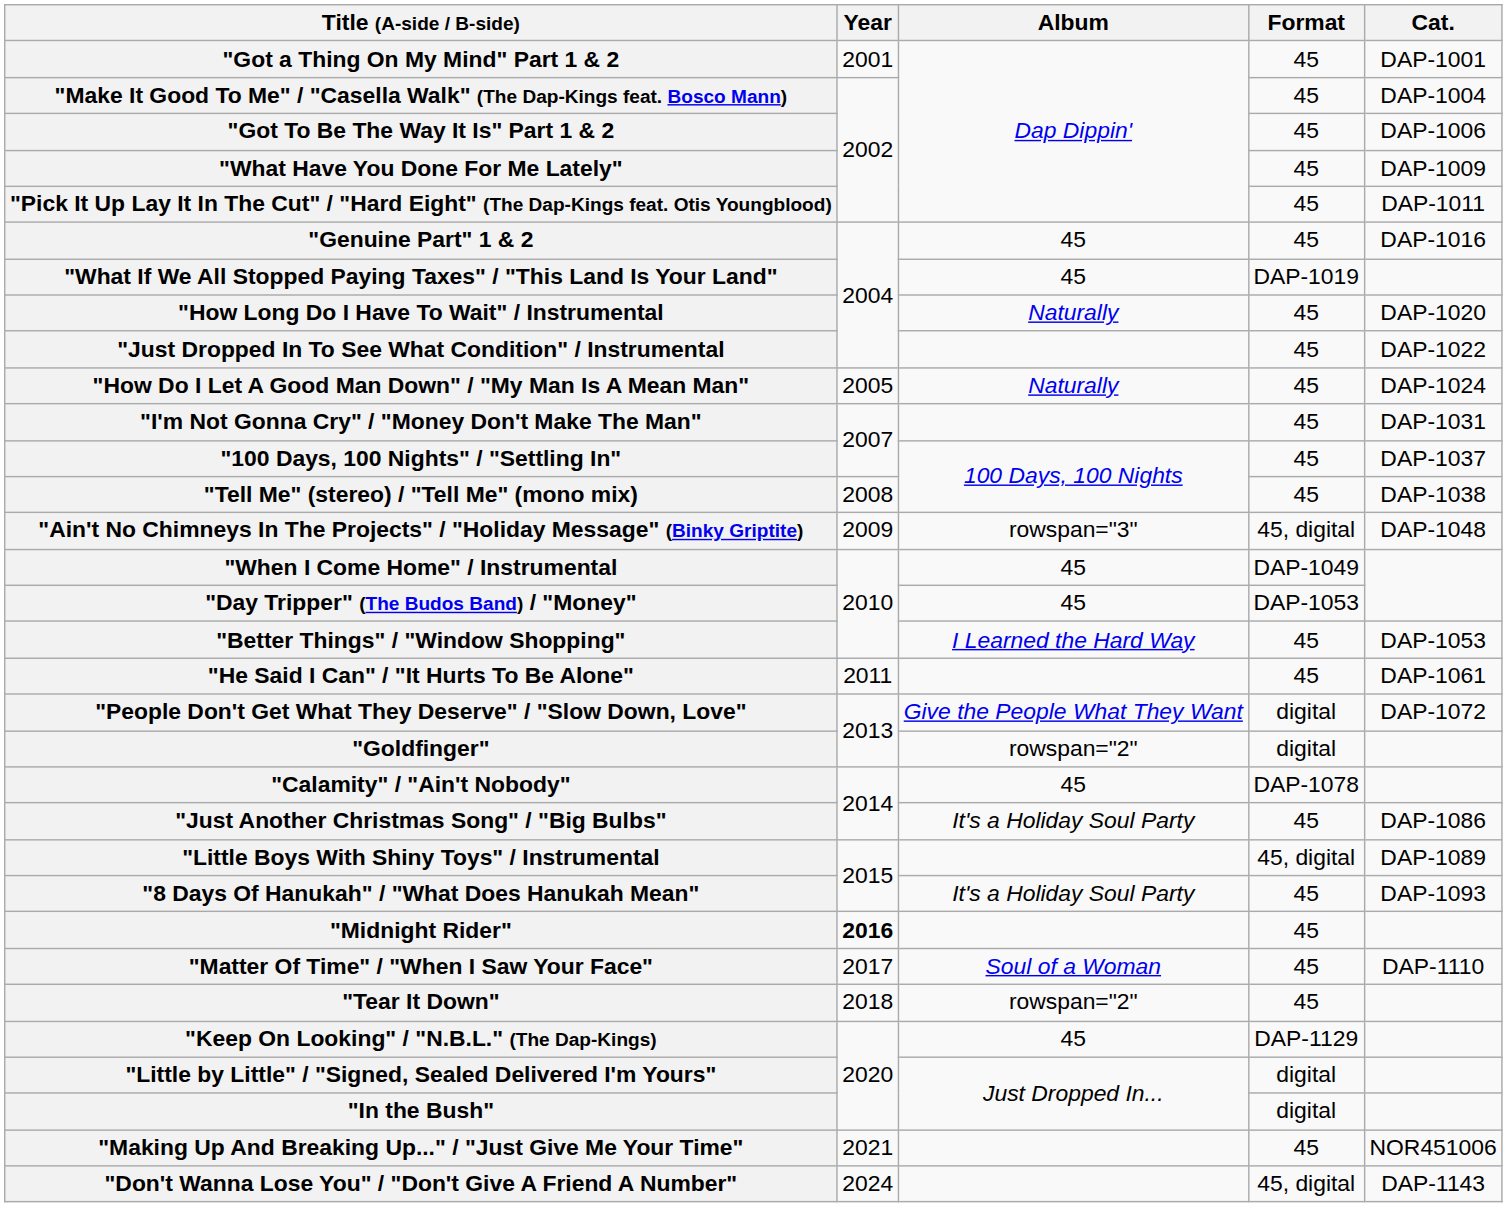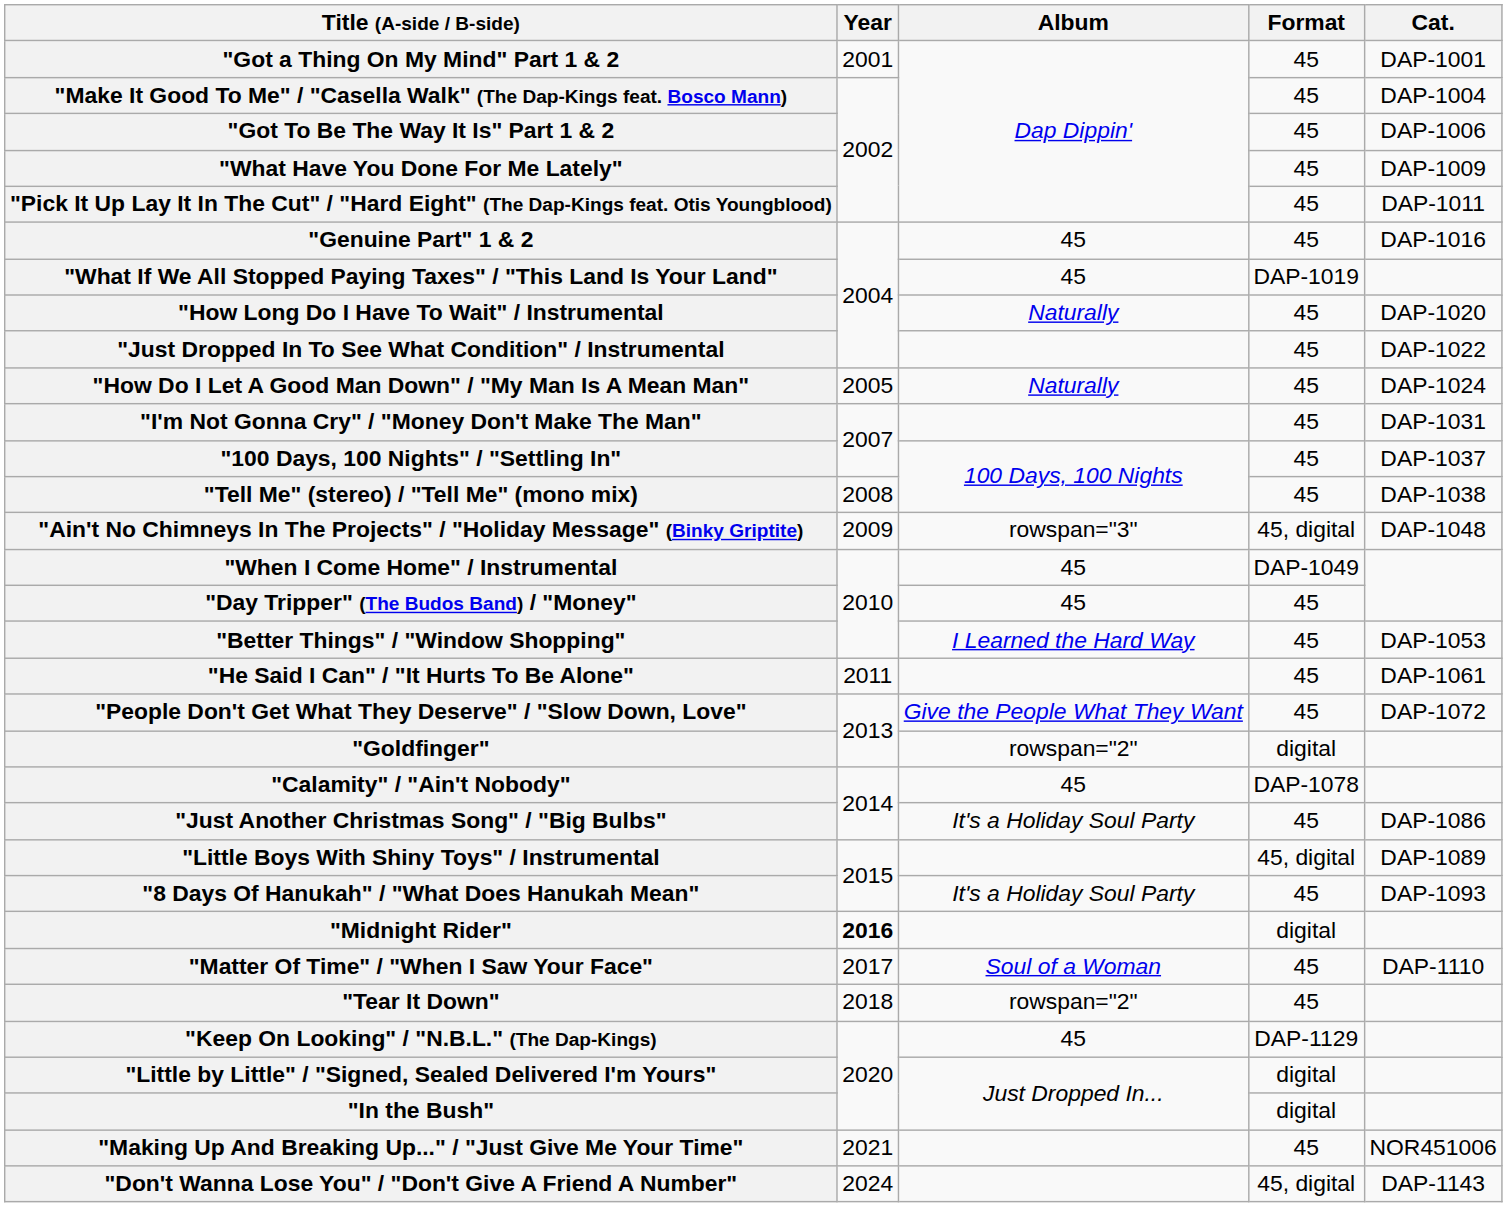(1306, 603) DAP-1053 -> (1306, 603) 45
(1306, 712) digital -> (1306, 712) 45
(1306, 929) 45 -> (1306, 929) digital
